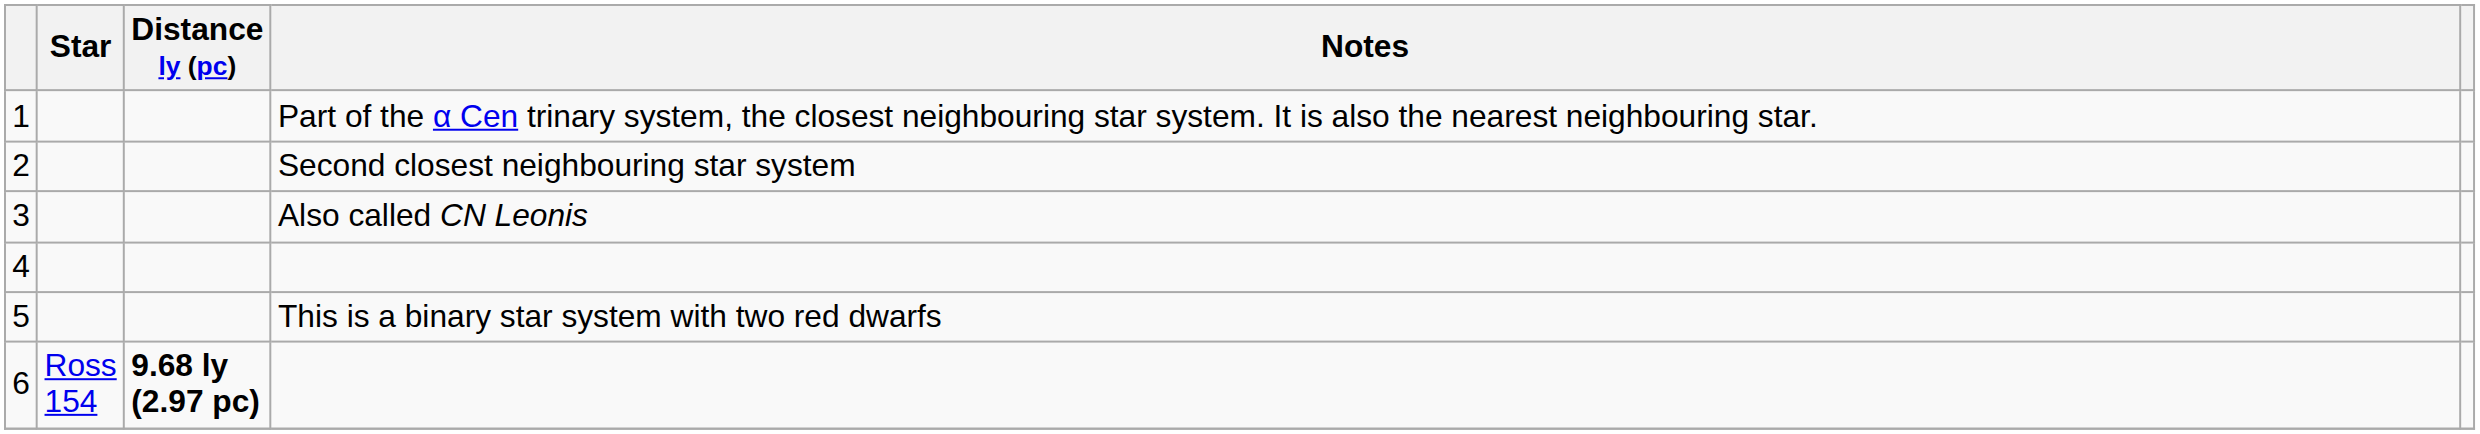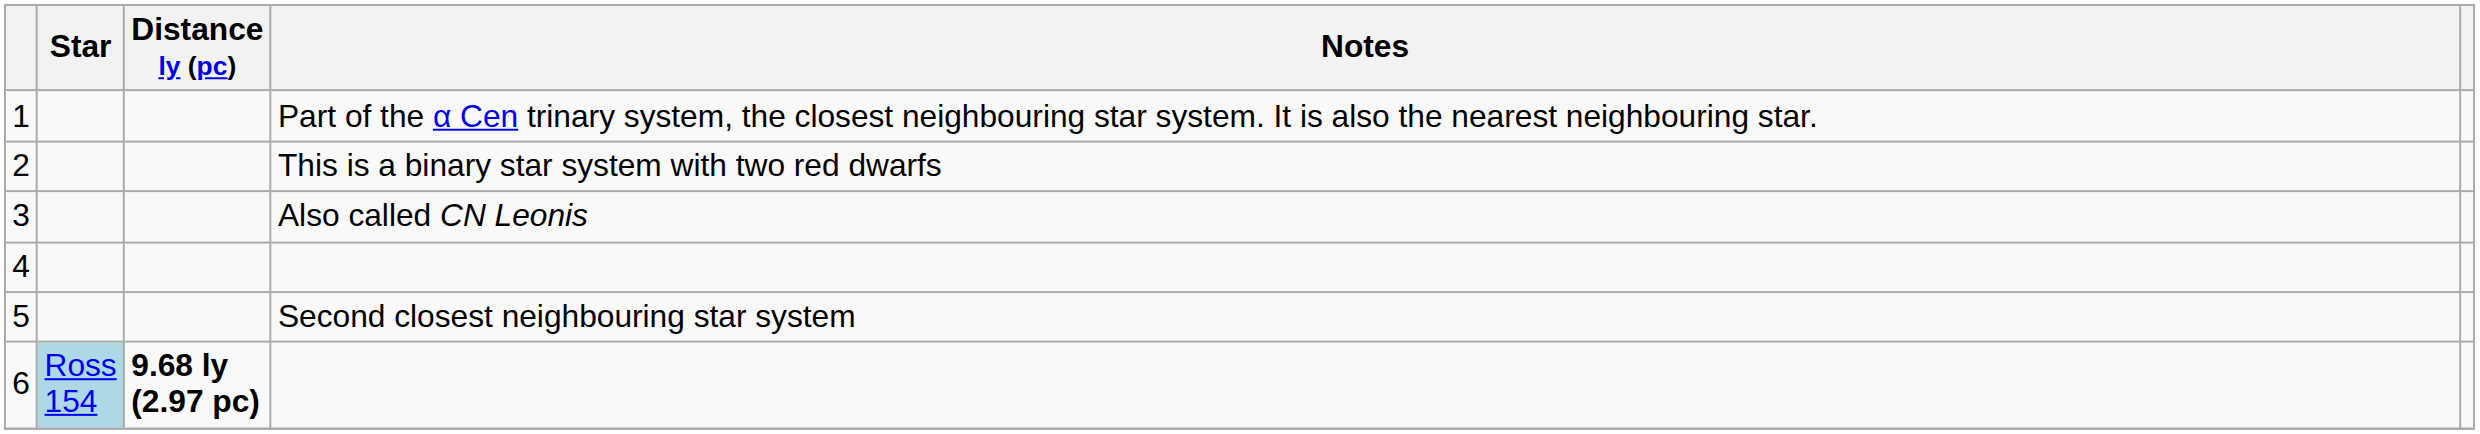(567, 165) Second closest neighbouring star system -> (610, 165) This is a binary star system with two red dwarfs
(610, 316) This is a binary star system with two red dwarfs -> (567, 316) Second closest neighbouring star system
(81, 384) no background -> (81, 384) lightblue background
